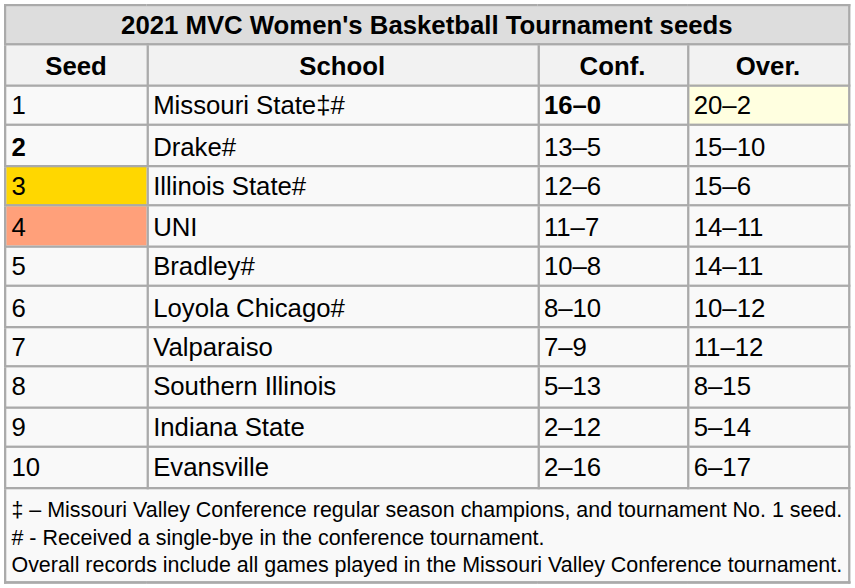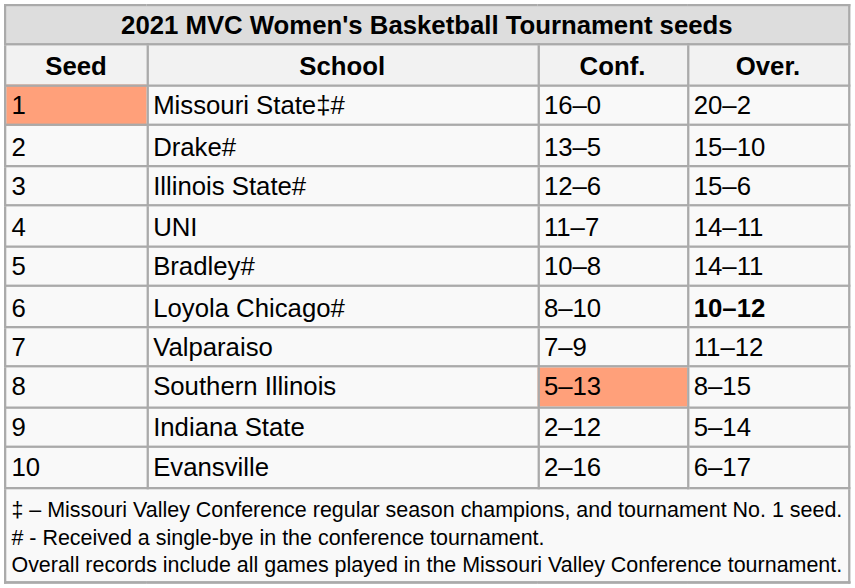(19, 106) no background -> (19, 106) lightsalmon background
(573, 106) bold -> (573, 106) normal
(722, 106) lightyellow background -> (722, 106) no background
(19, 146) bold -> (19, 146) normal
(19, 186) gold background -> (19, 186) no background
(19, 226) lightsalmon background -> (19, 226) no background
(730, 307) normal -> (730, 307) bold
(573, 387) no background -> (573, 387) lightsalmon background
